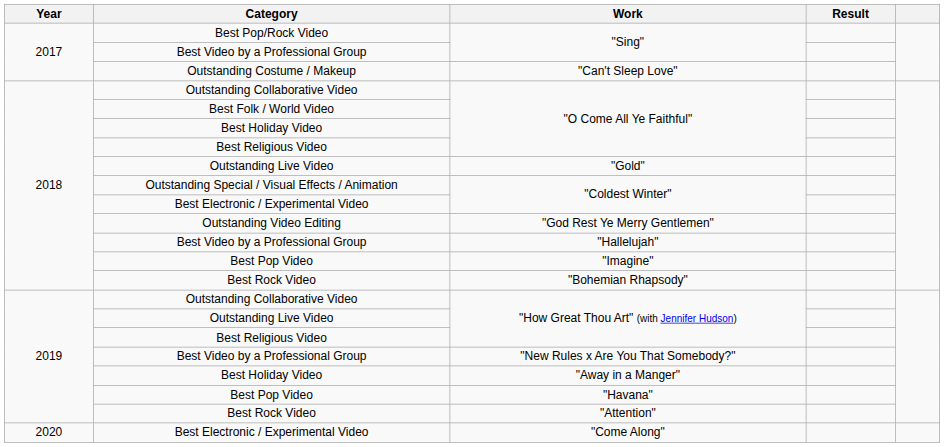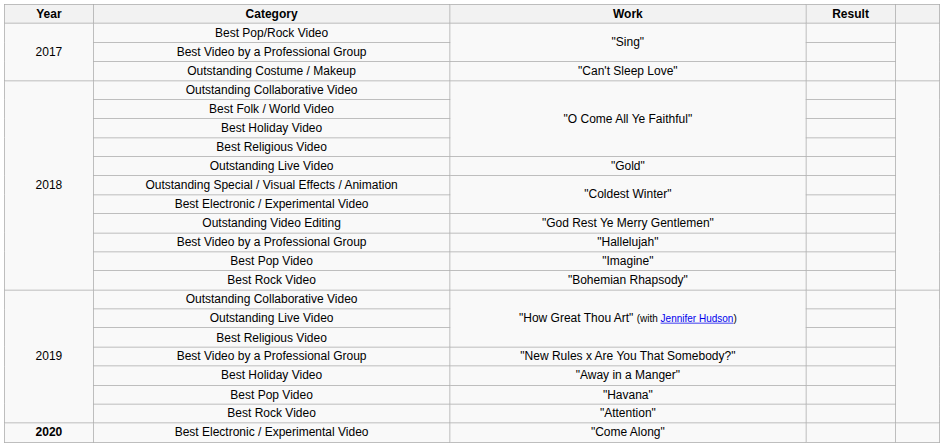(49, 432) normal -> (49, 432) bold
